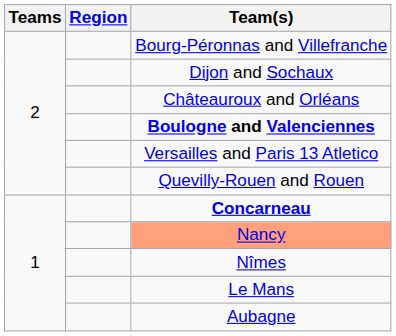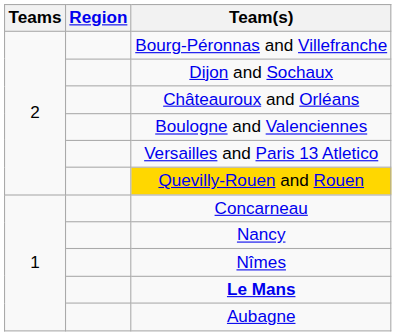(261, 126) bold -> (261, 126) normal
(261, 180) no background -> (261, 180) gold background
(261, 208) bold -> (261, 208) normal
(261, 235) lightsalmon background -> (261, 235) no background
(261, 289) normal -> (261, 289) bold
